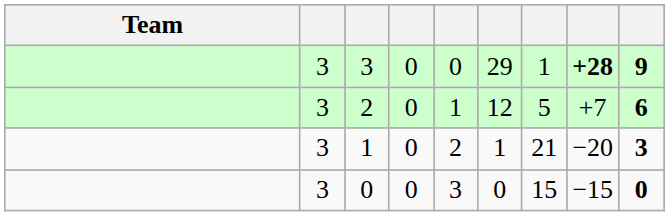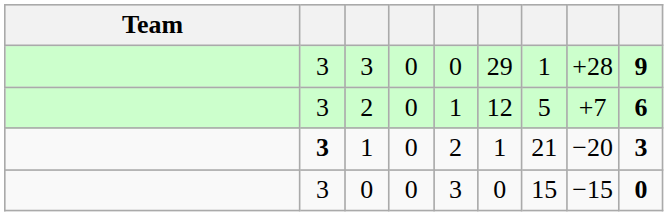(593, 66) bold -> (593, 66) normal
(322, 148) normal -> (322, 148) bold
